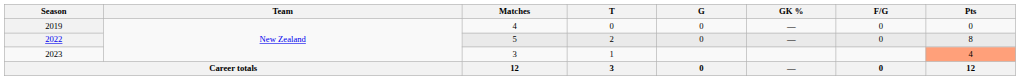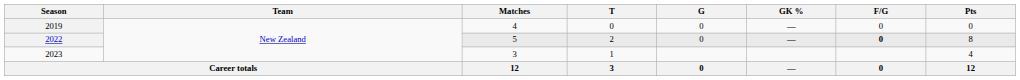(881, 40) normal -> (881, 40) bold
(971, 54) lightsalmon background -> (971, 54) no background
